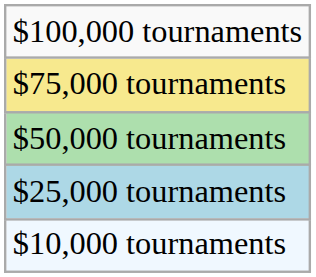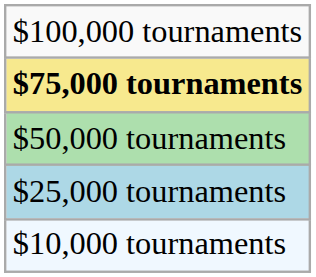(149, 84) normal -> (158, 84) bold
